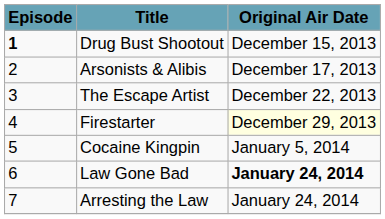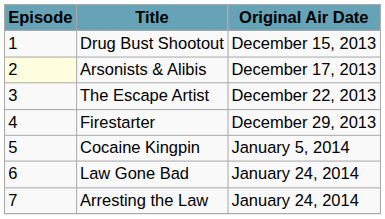(13, 43) bold -> (13, 43) normal
(13, 69) no background -> (13, 69) lightyellow background
(304, 122) lightyellow background -> (304, 122) no background
(297, 174) bold -> (295, 174) normal
